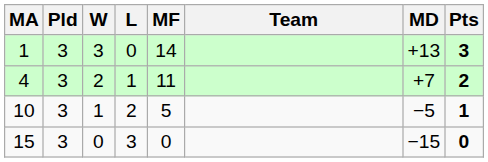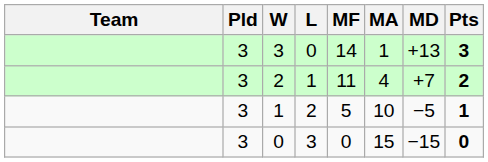columns swapped: (294, 19) <-> (24, 19)
